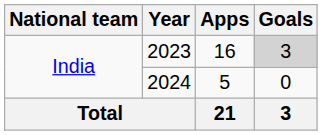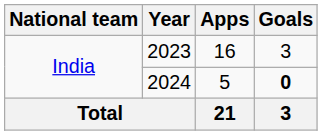(286, 51) lightgrey background -> (286, 51) no background
(286, 82) normal -> (286, 82) bold
